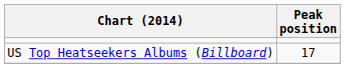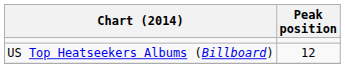(308, 53) 17 -> (308, 53) 12
